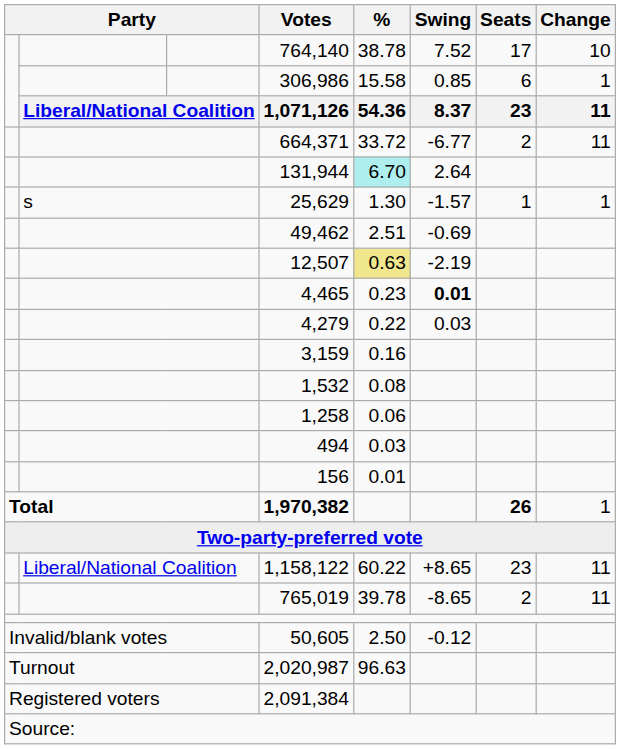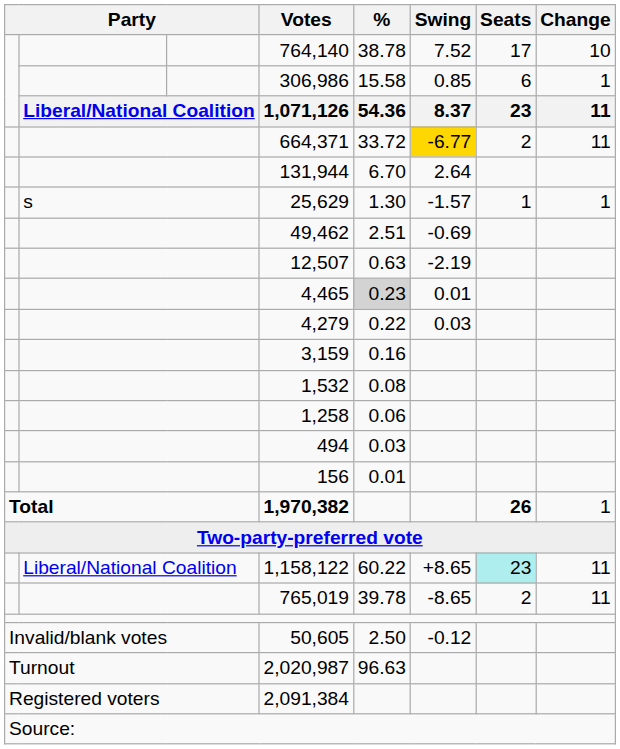(449, 141) no background -> (449, 141) gold background
(387, 171) paleturquoise background -> (387, 171) no background
(387, 263) khaki background -> (387, 263) no background
(387, 293) no background -> (387, 293) lightgrey background
(453, 293) bold -> (453, 293) normal
(521, 567) no background -> (521, 567) paleturquoise background
